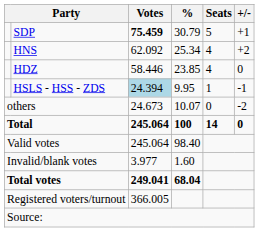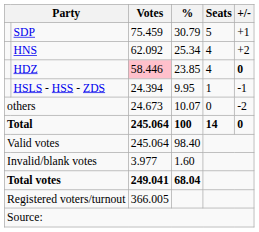(147, 32) bold -> (147, 32) normal
(147, 69) no background -> (147, 69) pink background
(240, 69) normal -> (240, 69) bold
(147, 87) lightblue background -> (147, 87) no background
